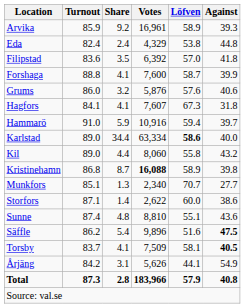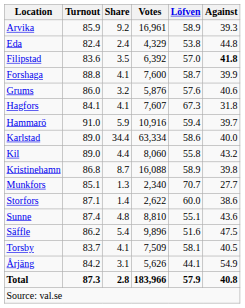(229, 59) normal -> (229, 59) bold
(192, 138) bold -> (192, 138) normal
(152, 169) bold -> (152, 169) normal
(229, 232) bold -> (229, 232) normal
(229, 248) bold -> (229, 248) normal
